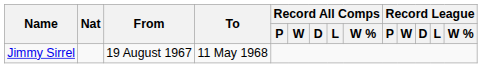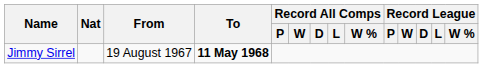(233, 53) normal -> (233, 53) bold
